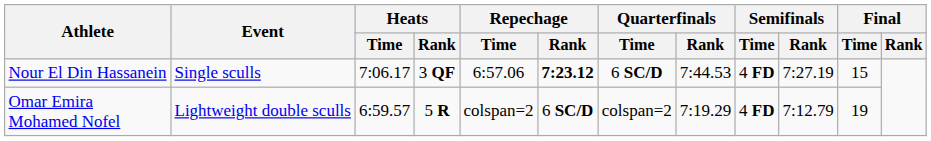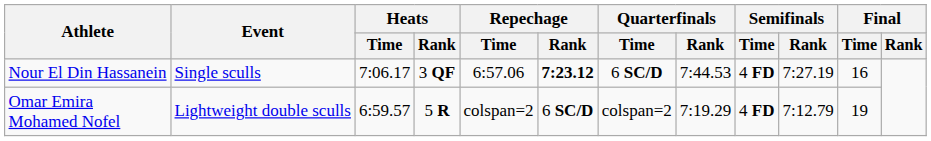(859, 73) 15 -> (859, 73) 16
